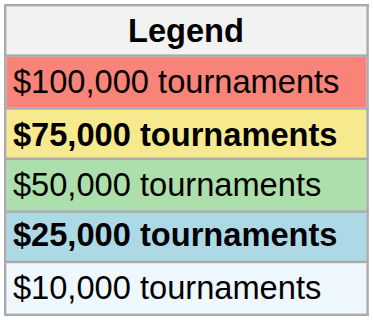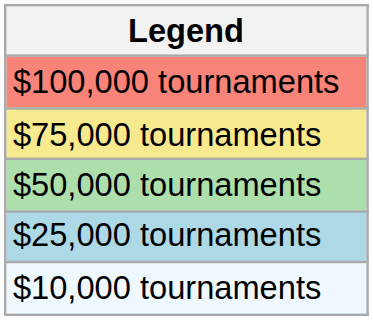(175, 133) bold -> (167, 133) normal
(175, 236) bold -> (167, 236) normal
